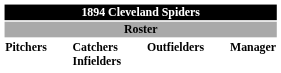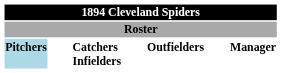(26, 46) no background -> (26, 46) lightblue background
